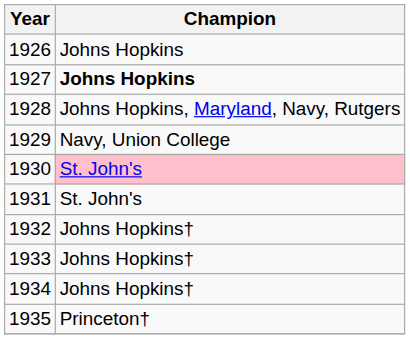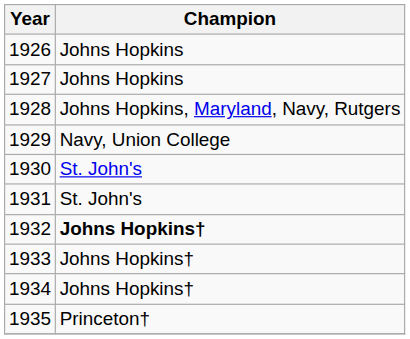(127, 79) bold -> (122, 79) normal
(101, 169) pink background -> (101, 169) no background
(127, 229) normal -> (133, 229) bold
